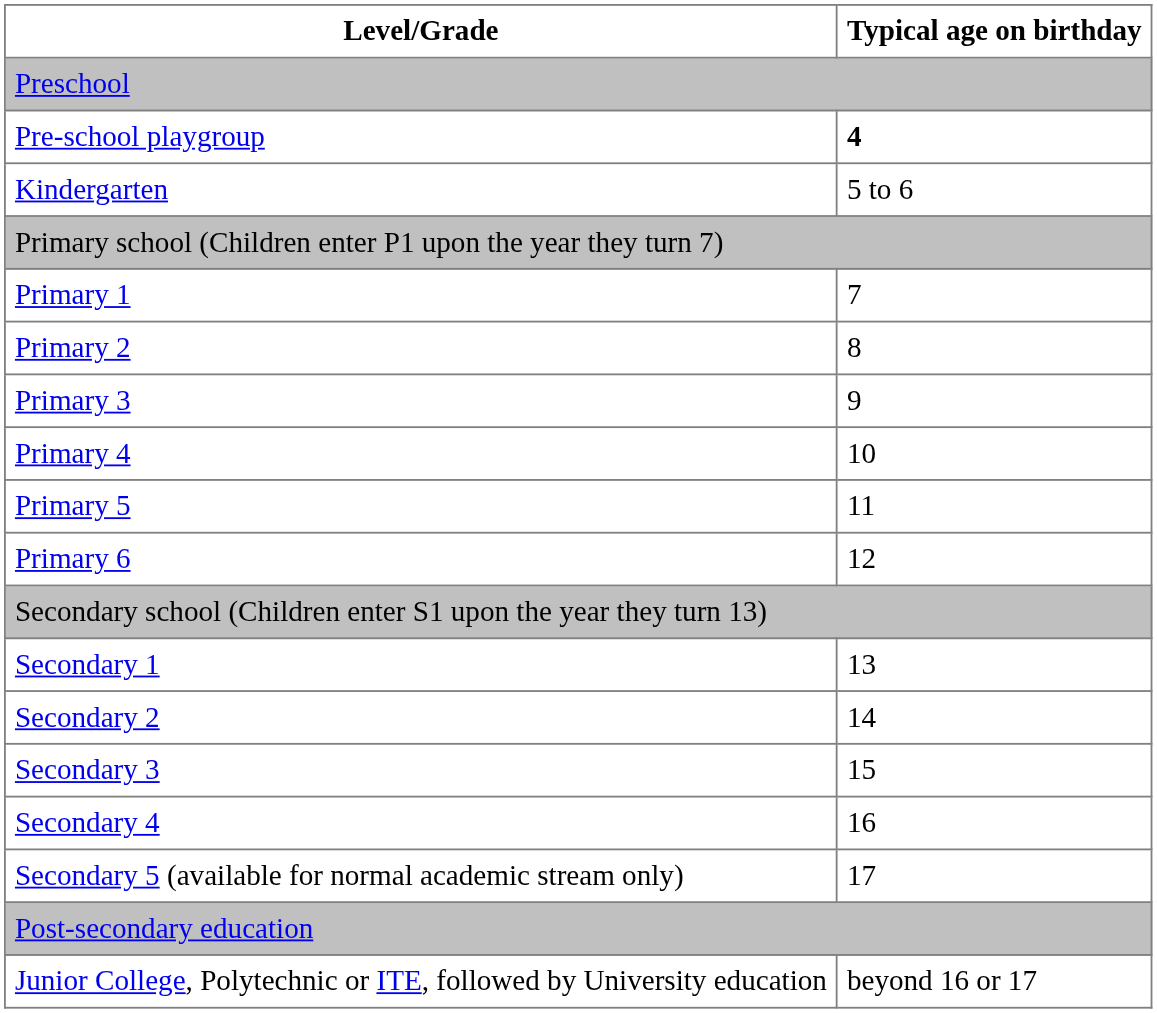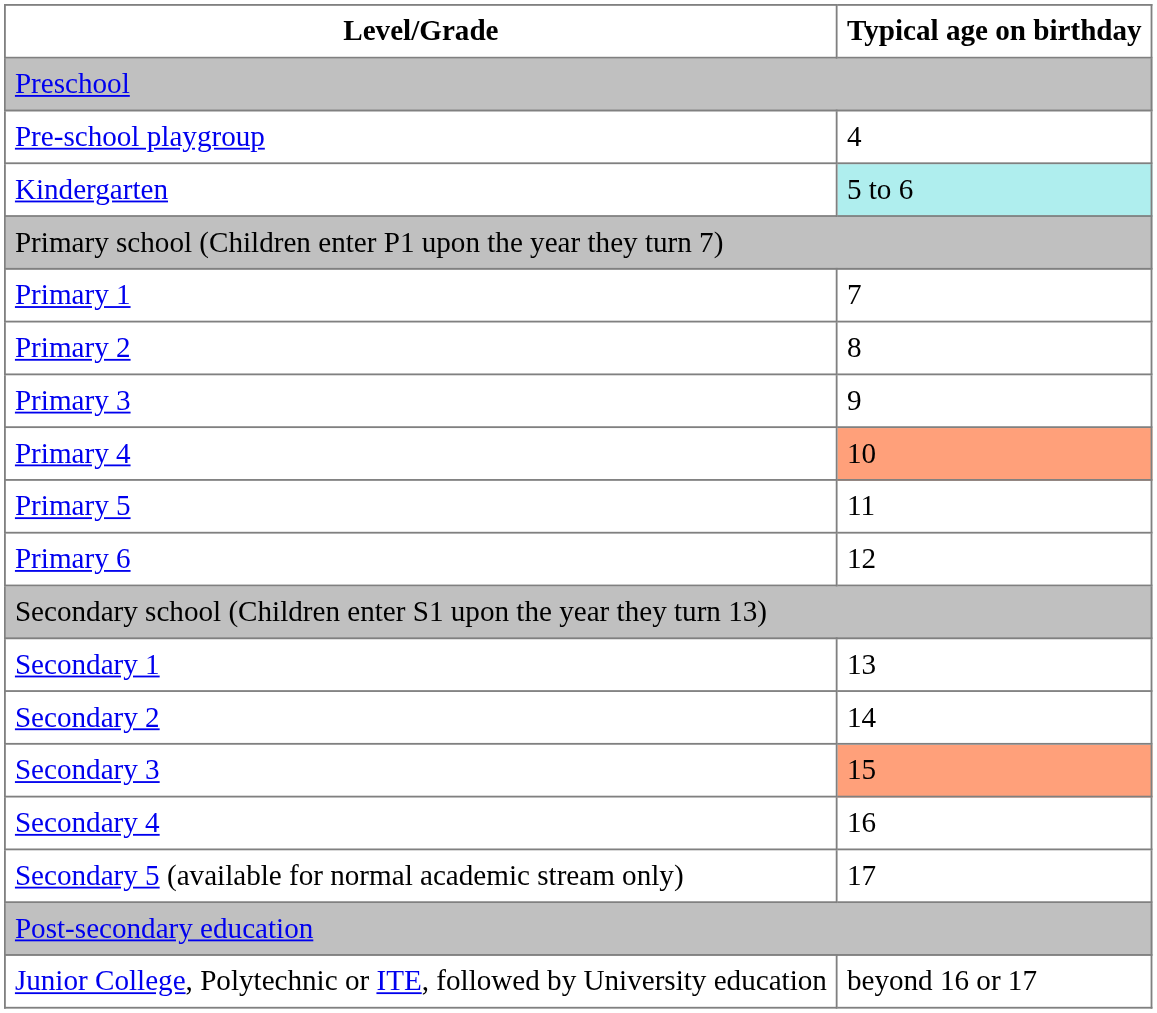(854, 136) bold -> (854, 136) normal
(880, 189) no background -> (880, 189) paleturquoise background
(861, 453) no background -> (861, 453) lightsalmon background
(861, 769) no background -> (861, 769) lightsalmon background
